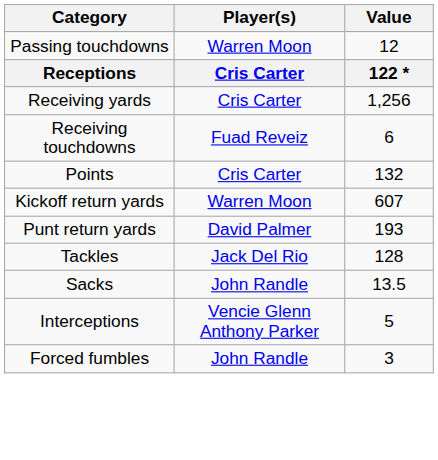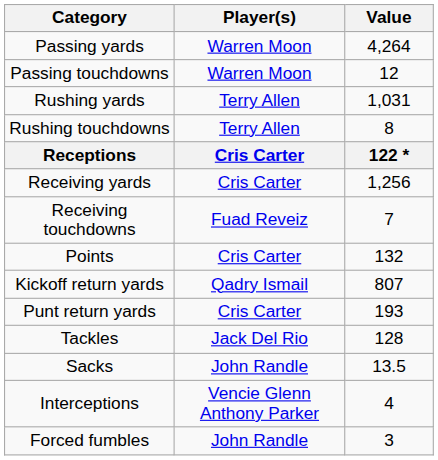+ row: (90, 45)
+ row: (90, 100)
+ row: (90, 127)
(389, 137) 6 -> (389, 219) 7
(259, 202) Warren Moon -> (259, 284) Qadry Ismail
(389, 202) 607 -> (389, 284) 807
(259, 229) David Palmer -> (259, 311) Cris Carter
(389, 321) 5 -> (389, 403) 4
